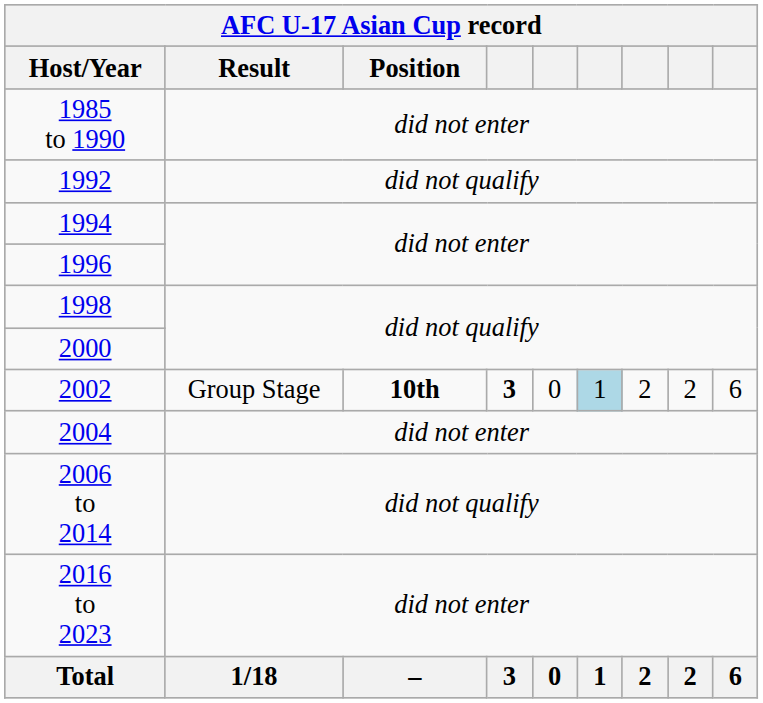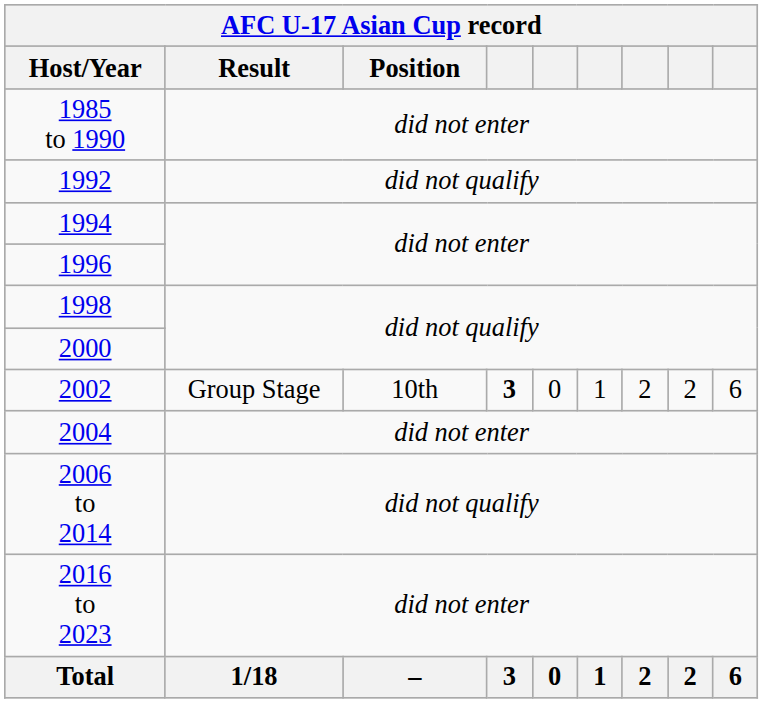(415, 390) bold -> (415, 390) normal
(600, 390) lightblue background -> (600, 390) no background
